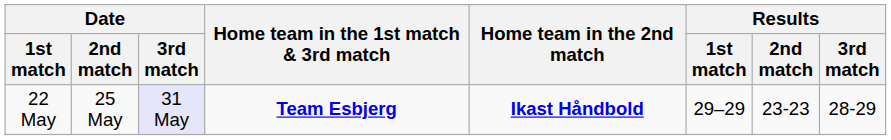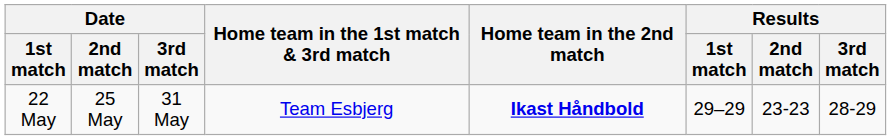(172, 109) lavender background -> (172, 109) no background
(337, 109) bold -> (337, 109) normal
